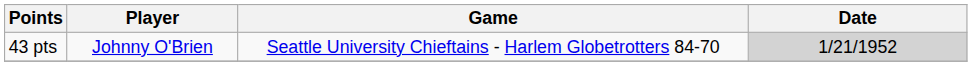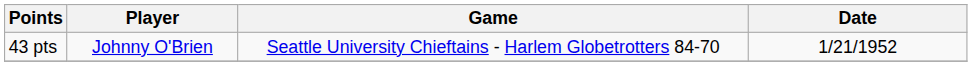(858, 46) lightgrey background -> (858, 46) no background
